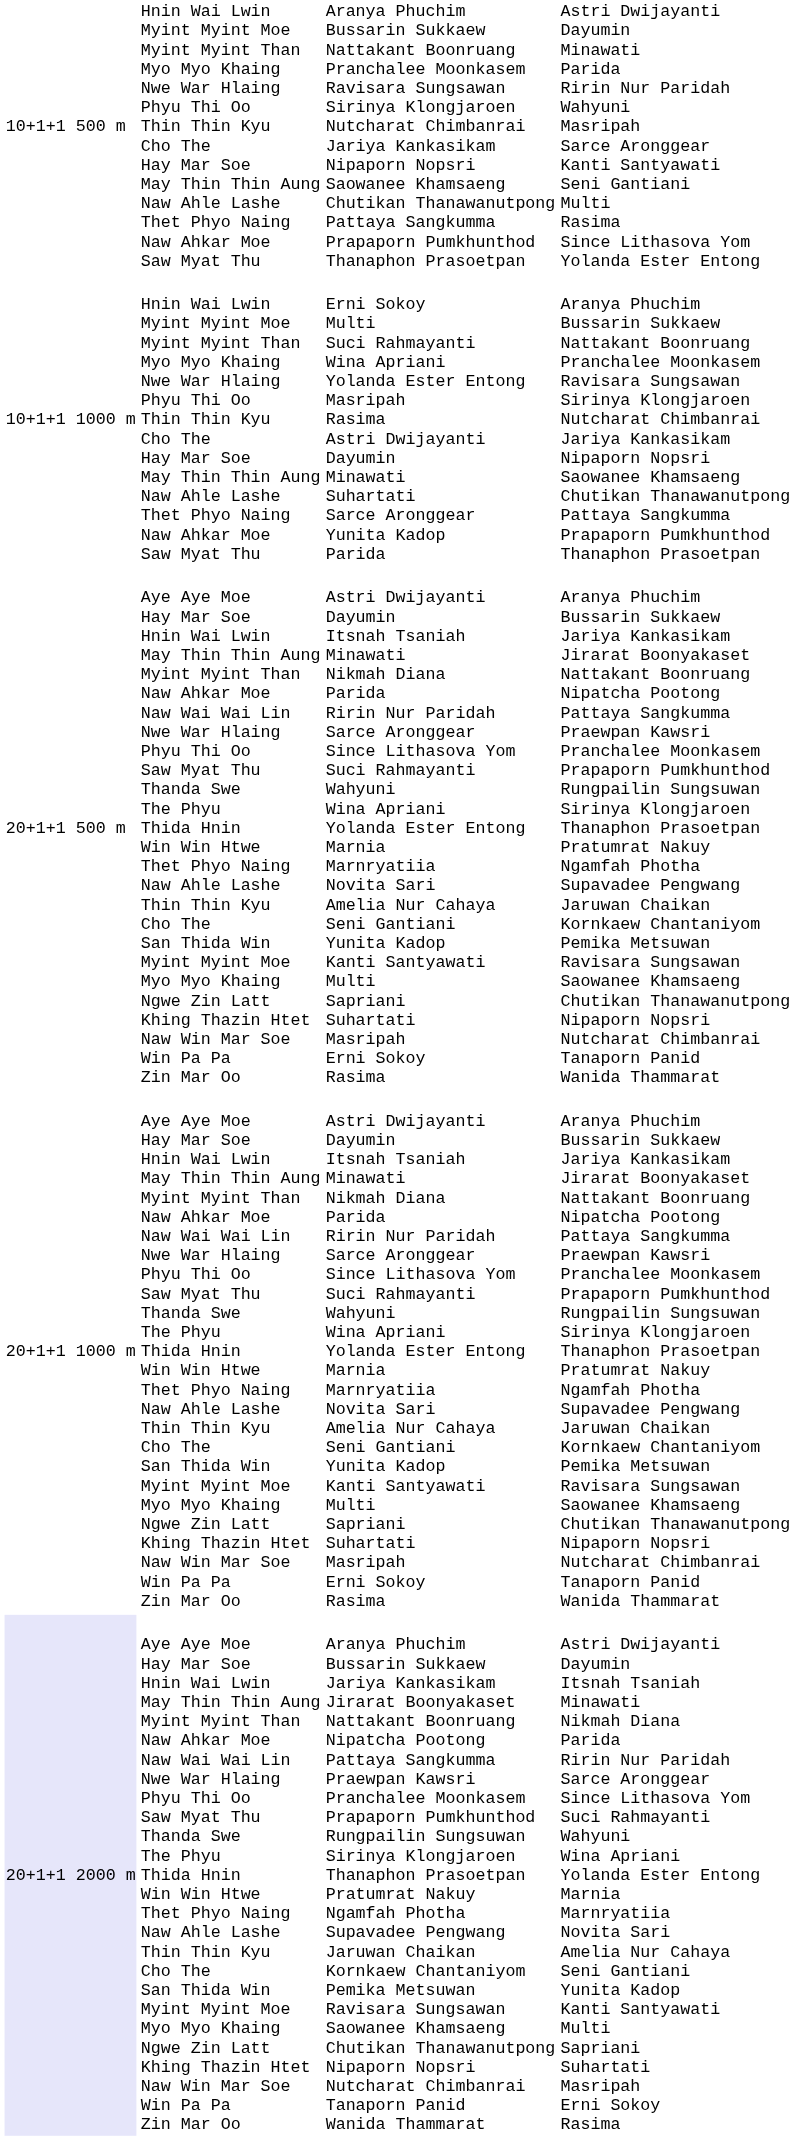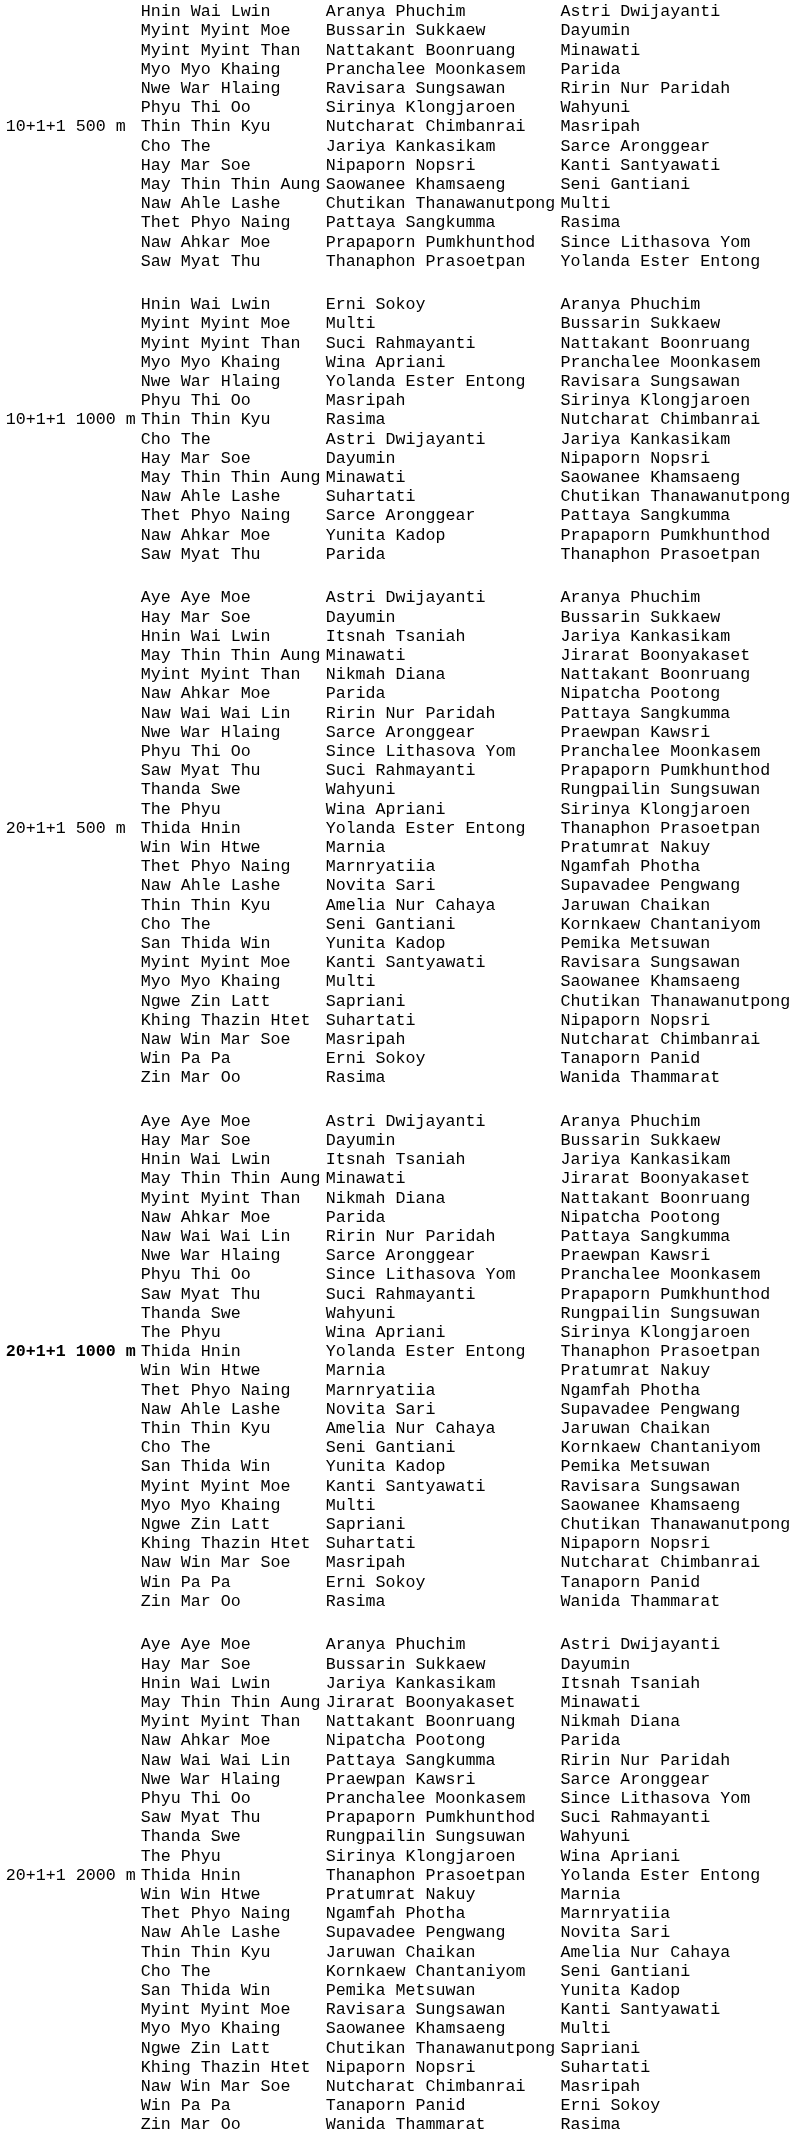(71, 1352) normal -> (71, 1352) bold
(71, 1875) lavender background -> (71, 1875) no background
